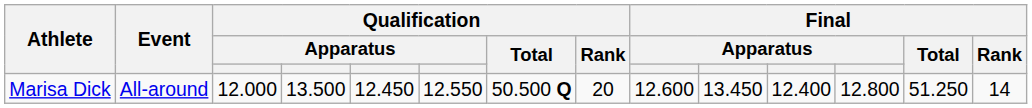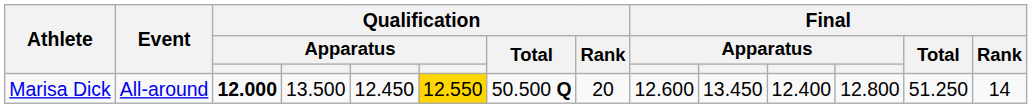(247, 89) normal -> (247, 89) bold
(453, 89) no background -> (453, 89) gold background
